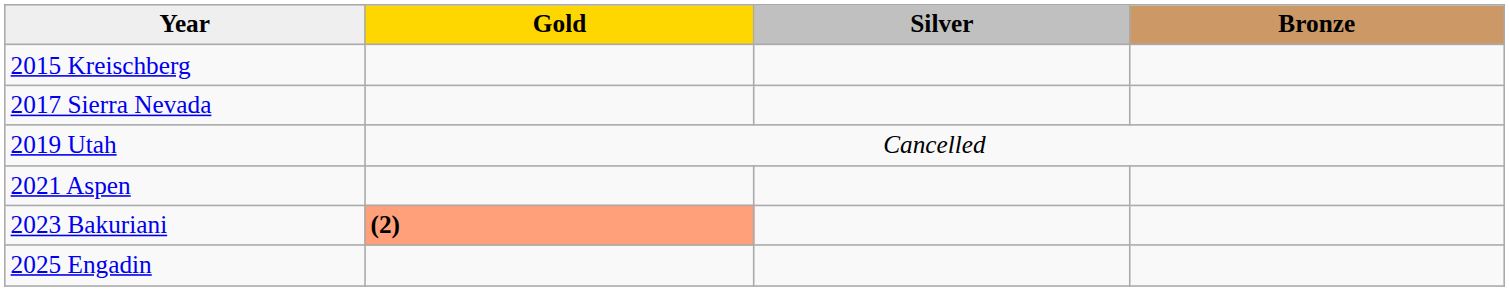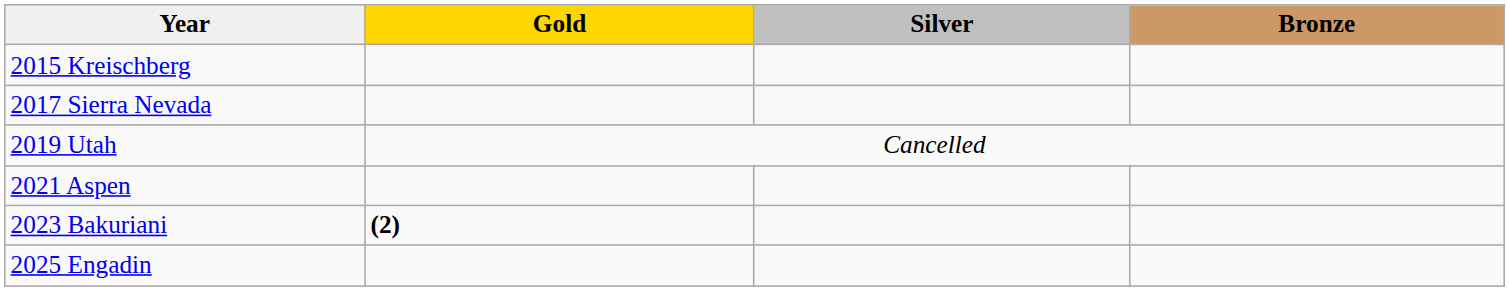(385, 225) lightsalmon background -> (385, 225) no background
